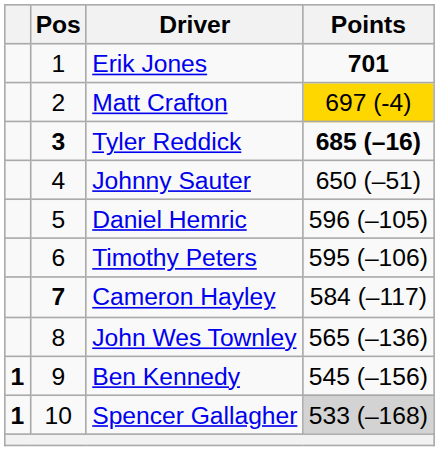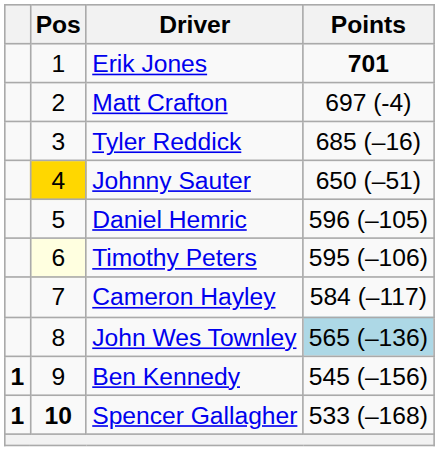(368, 102) gold background -> (368, 102) no background
(58, 141) bold -> (58, 141) normal
(368, 141) bold -> (368, 141) normal
(58, 180) no background -> (58, 180) gold background
(58, 258) no background -> (58, 258) lightyellow background
(58, 297) bold -> (58, 297) normal
(368, 336) no background -> (368, 336) lightblue background
(58, 414) normal -> (58, 414) bold
(368, 414) lightgrey background -> (368, 414) no background
